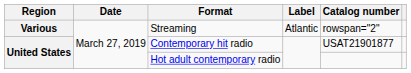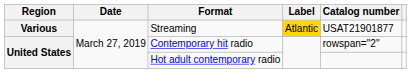(302, 28) no background -> (302, 28) gold background
(351, 28) rowspan="2" -> (358, 28) USAT21901877
(358, 44) USAT21901877 -> (351, 44) rowspan="2"
